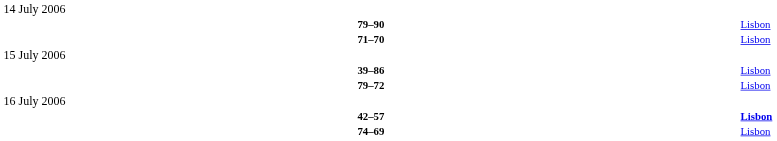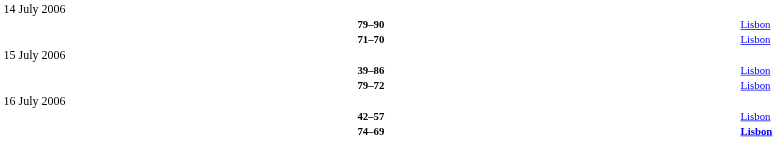(756, 116) bold -> (756, 116) normal
(756, 131) normal -> (756, 131) bold
